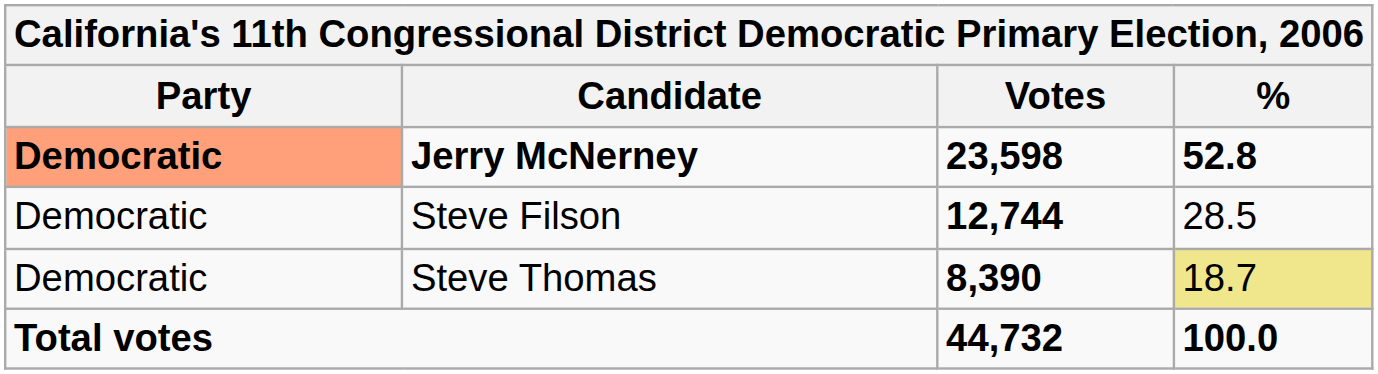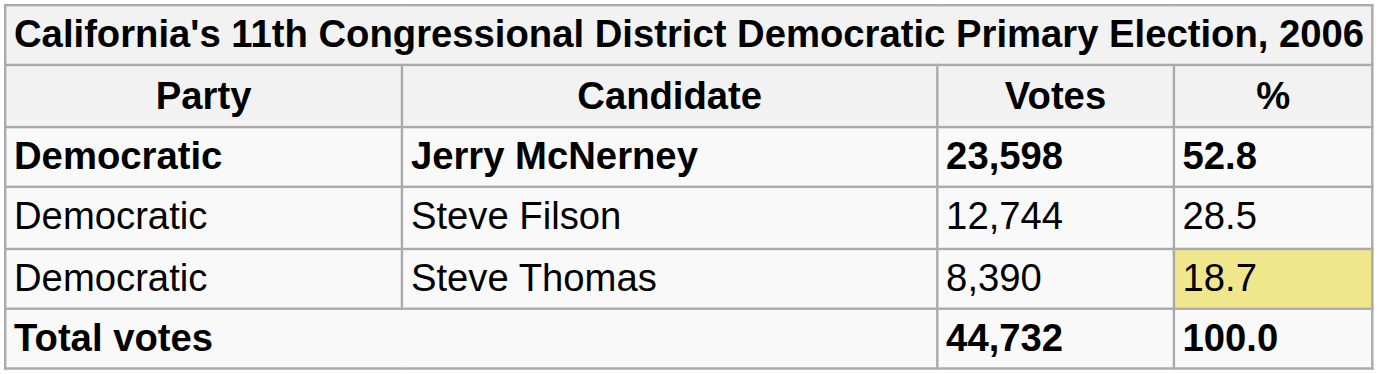(118, 156) lightsalmon background -> (118, 156) no background
(1005, 216) bold -> (1005, 216) normal
(994, 277) bold -> (994, 277) normal
